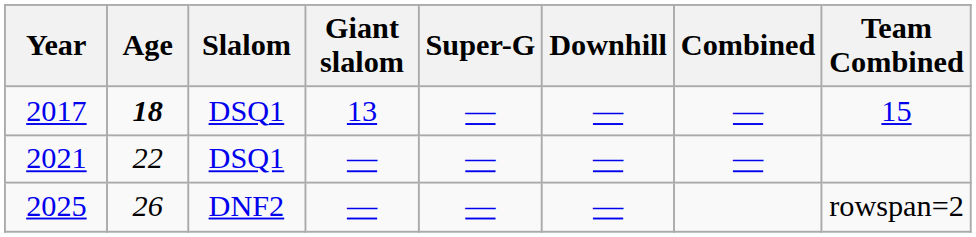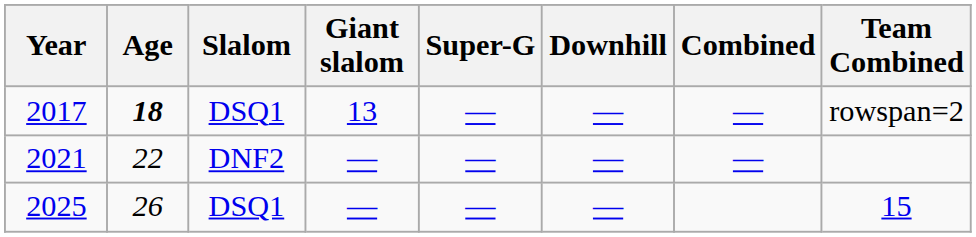(896, 110) 15 -> (897, 110) rowspan=2
(246, 158) DSQ1 -> (246, 158) DNF2
(246, 206) DNF2 -> (246, 206) DSQ1
(897, 206) rowspan=2 -> (896, 206) 15
